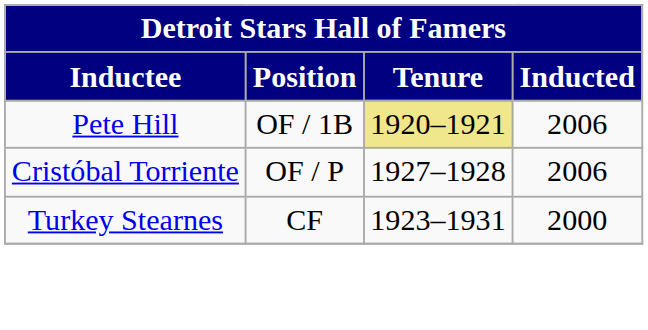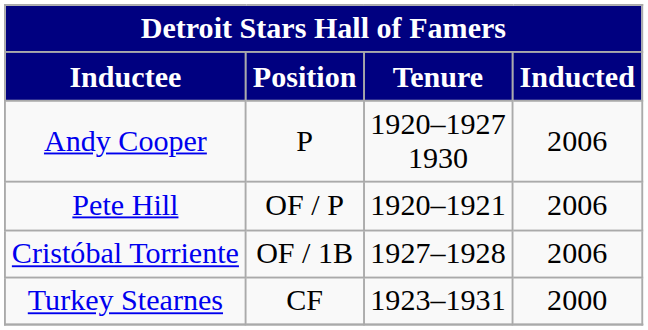+ row: (125, 140)
(305, 123) OF / 1B -> (305, 205) OF / P
(438, 123) khaki background -> (438, 205) no background
(305, 171) OF / P -> (305, 253) OF / 1B
